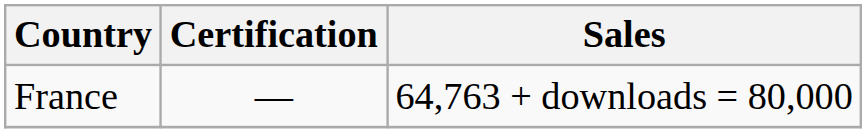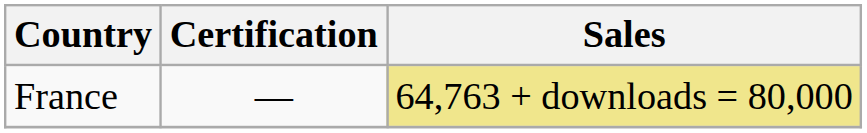(624, 95) no background -> (624, 95) khaki background
